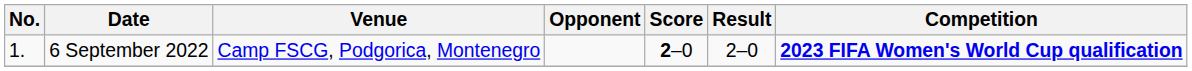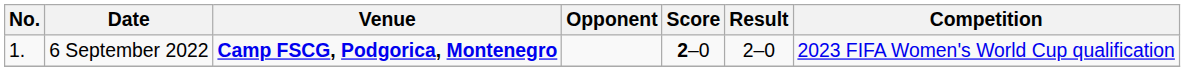(379, 50) normal -> (387, 50) bold
(981, 50) bold -> (986, 50) normal
